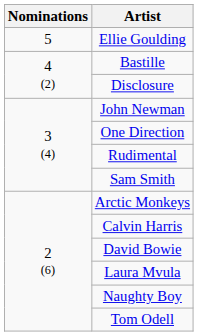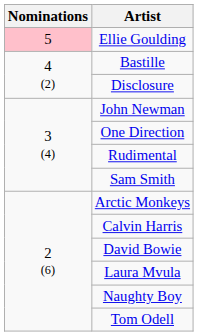(48, 39) no background -> (48, 39) pink background
